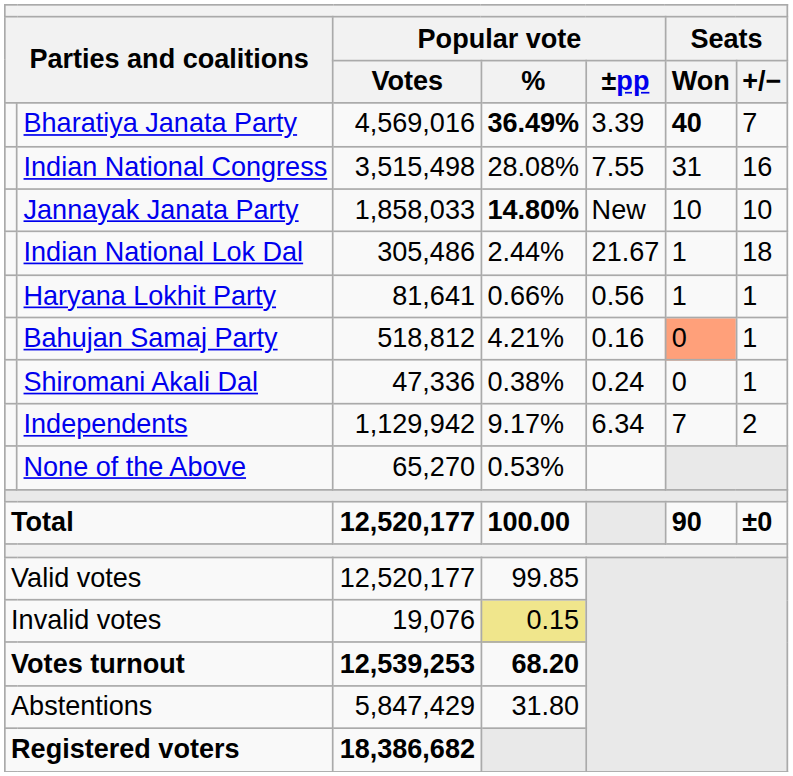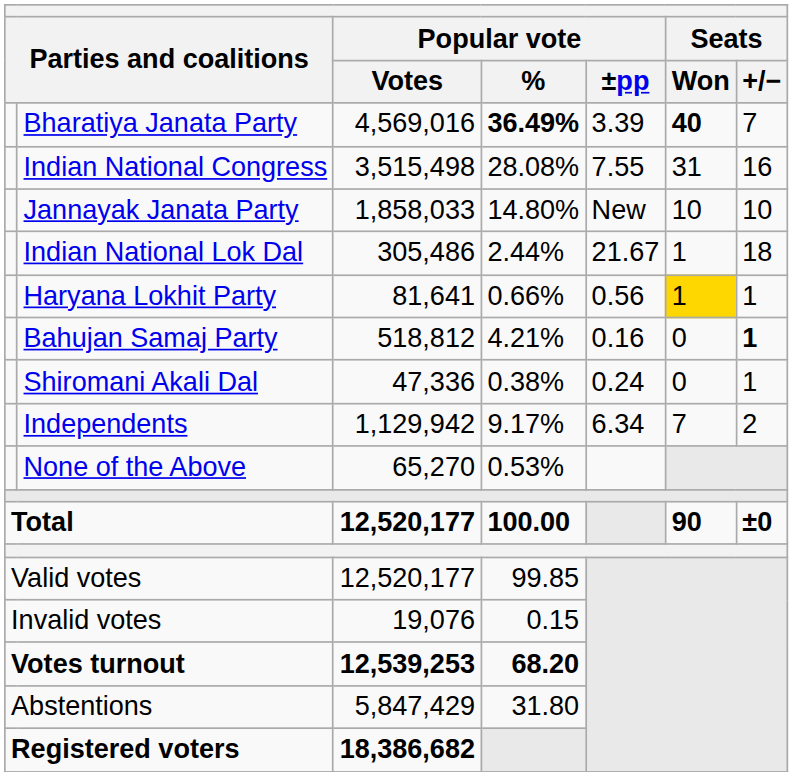(533, 209) bold -> (533, 209) normal
(679, 295) no background -> (679, 295) gold background
(679, 338) lightsalmon background -> (679, 338) no background
(750, 338) normal -> (750, 338) bold
(553, 620) khaki background -> (553, 620) no background
